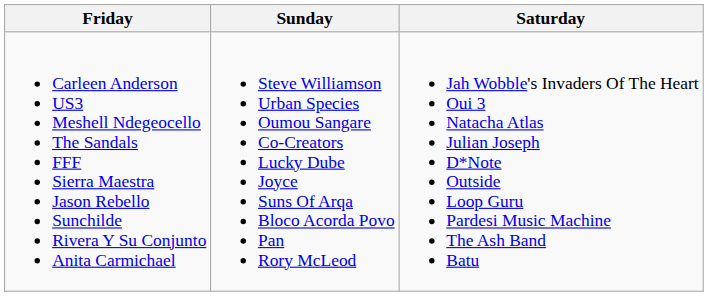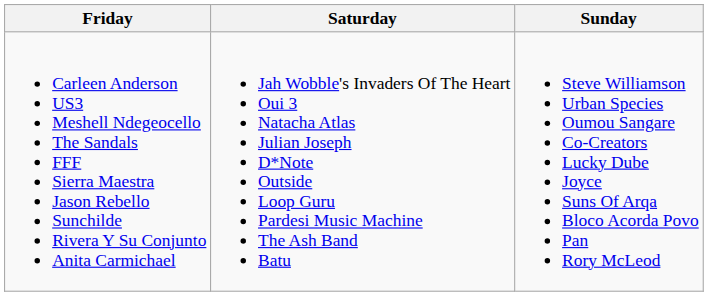columns swapped: (551, 18) <-> (305, 18)
